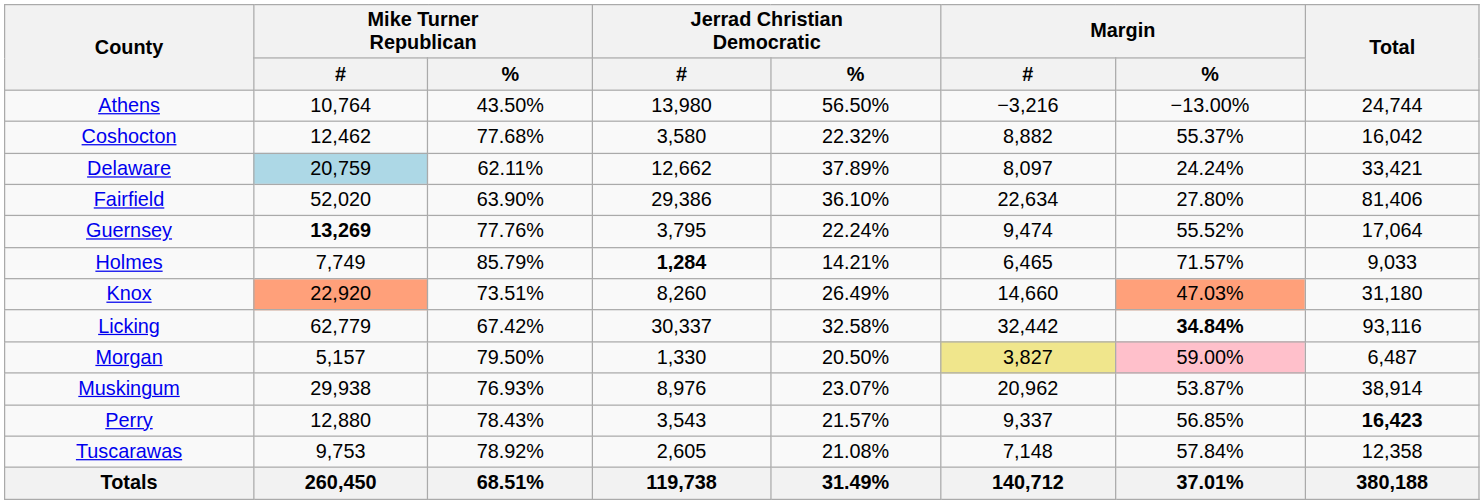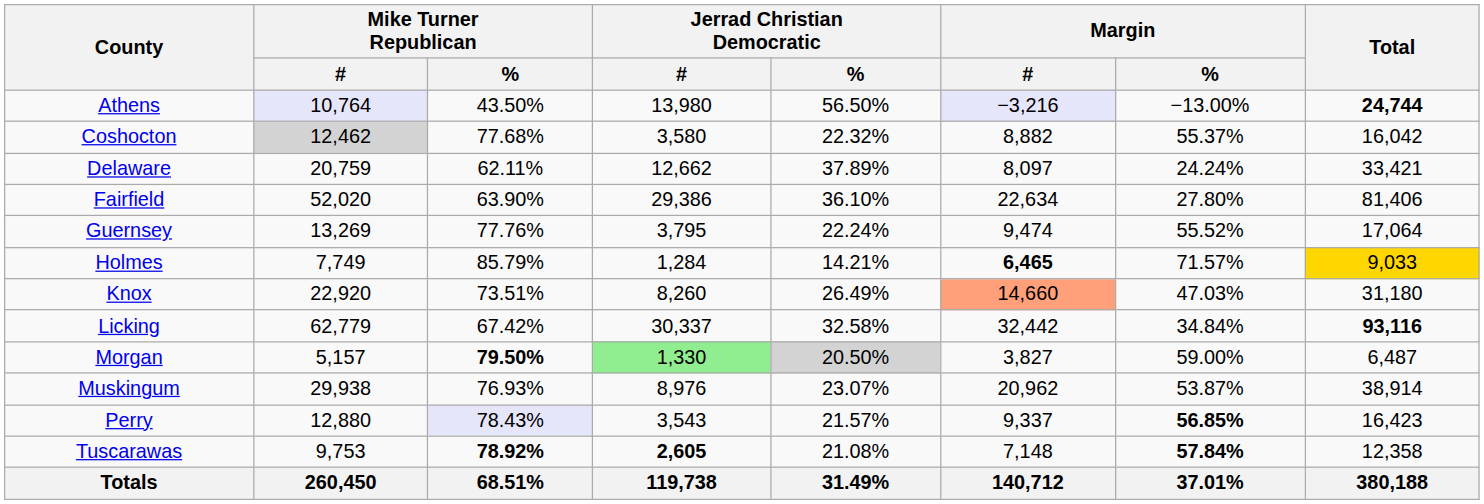(341, 105) no background -> (341, 105) lavender background
(1028, 105) no background -> (1028, 105) lavender background
(1392, 105) normal -> (1392, 105) bold
(341, 136) no background -> (341, 136) lightgrey background
(341, 168) lightblue background -> (341, 168) no background
(341, 231) bold -> (341, 231) normal
(682, 262) bold -> (682, 262) normal
(1028, 262) normal -> (1028, 262) bold
(1392, 262) no background -> (1392, 262) gold background
(341, 294) lightsalmon background -> (341, 294) no background
(1028, 294) no background -> (1028, 294) lightsalmon background
(1210, 294) lightsalmon background -> (1210, 294) no background
(1210, 325) bold -> (1210, 325) normal
(1392, 325) normal -> (1392, 325) bold
(510, 357) normal -> (510, 357) bold
(682, 357) no background -> (682, 357) lightgreen background
(856, 357) no background -> (856, 357) lightgrey background
(1028, 357) khaki background -> (1028, 357) no background
(1210, 357) pink background -> (1210, 357) no background
(510, 420) no background -> (510, 420) lavender background
(1210, 420) normal -> (1210, 420) bold
(1392, 420) bold -> (1392, 420) normal
(510, 451) normal -> (510, 451) bold
(682, 451) normal -> (682, 451) bold
(1210, 451) normal -> (1210, 451) bold
